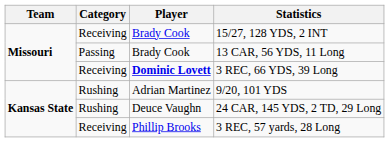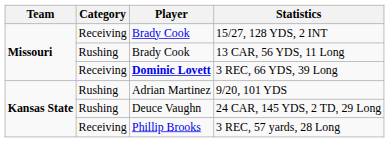(97, 52) Passing -> (98, 52) Rushing
